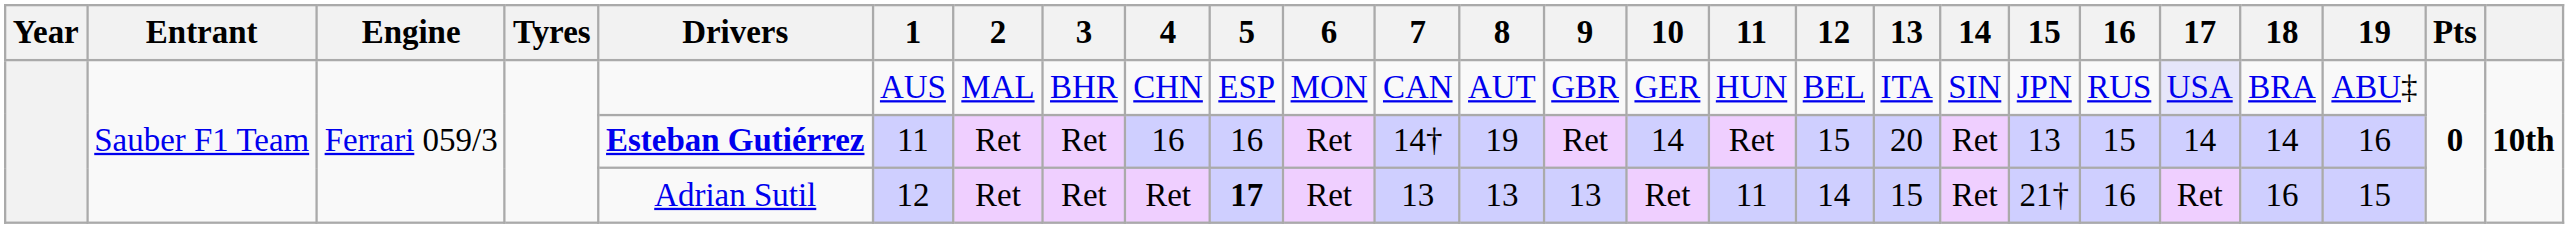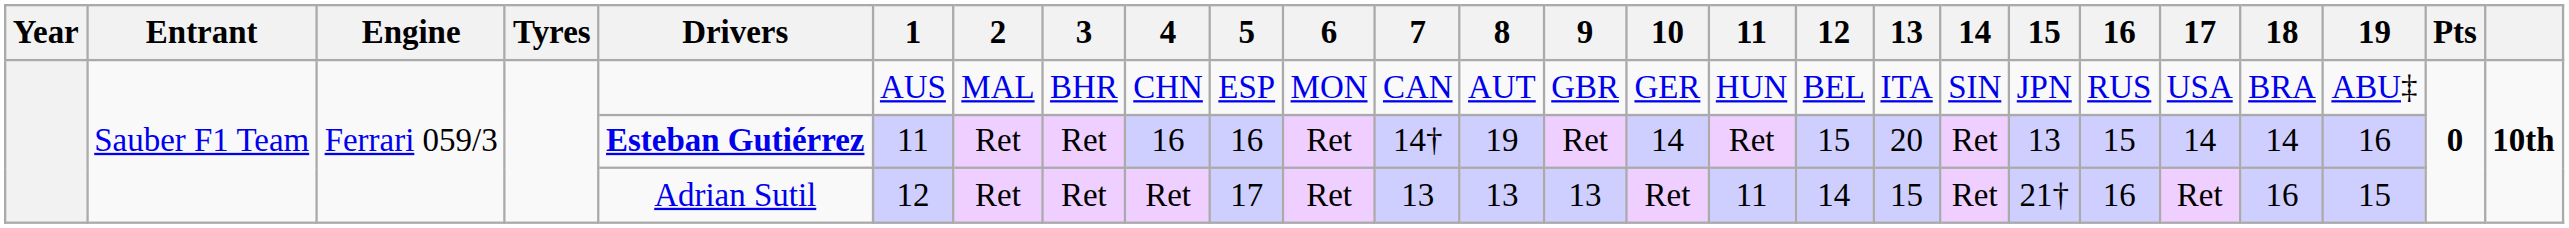(2200, 86) lavender background -> (2200, 86) no background
(1247, 195) bold -> (1247, 195) normal
